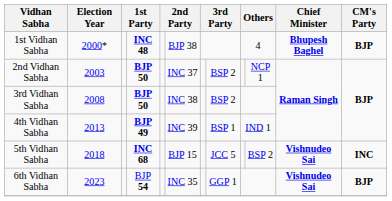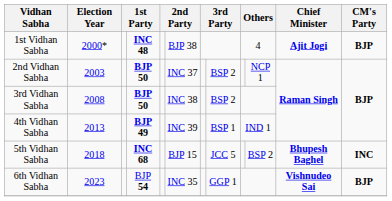(309, 45) Bhupesh Baghel -> (309, 45) Ajit Jogi
(309, 154) Vishnudeo Sai -> (309, 154) Bhupesh Baghel
